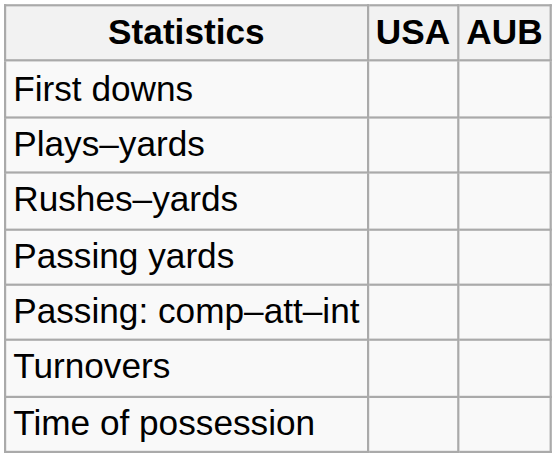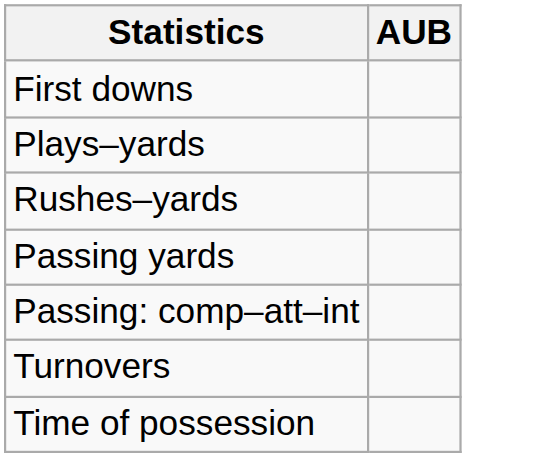- column: (413, 32)
